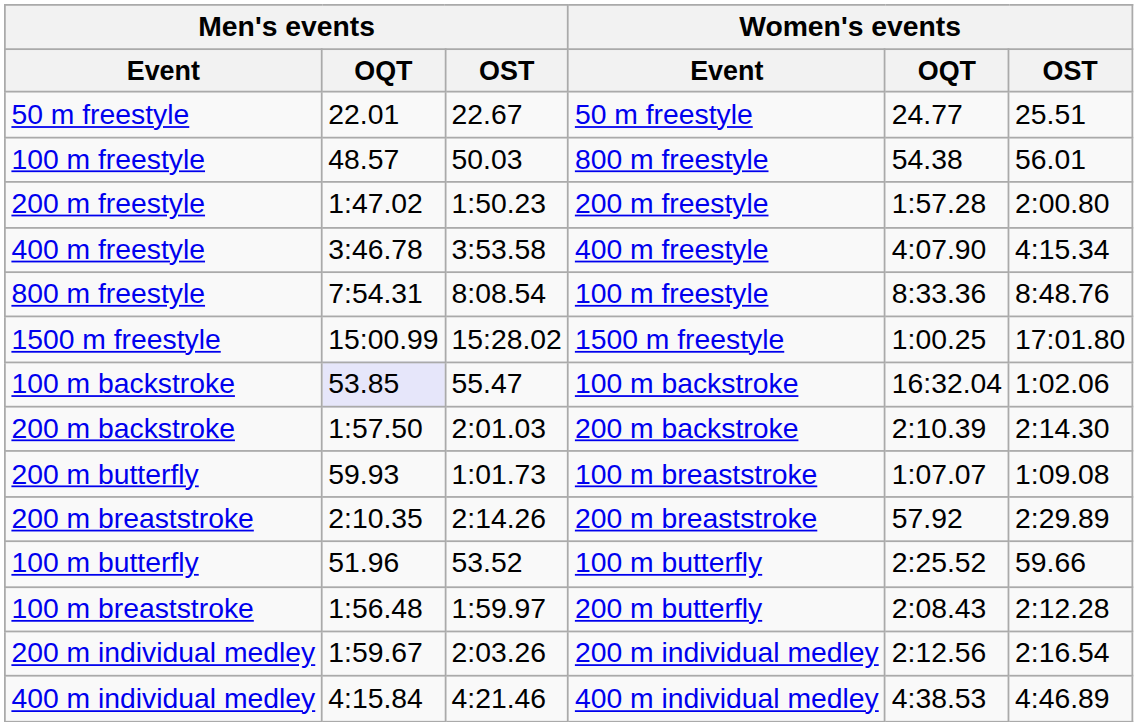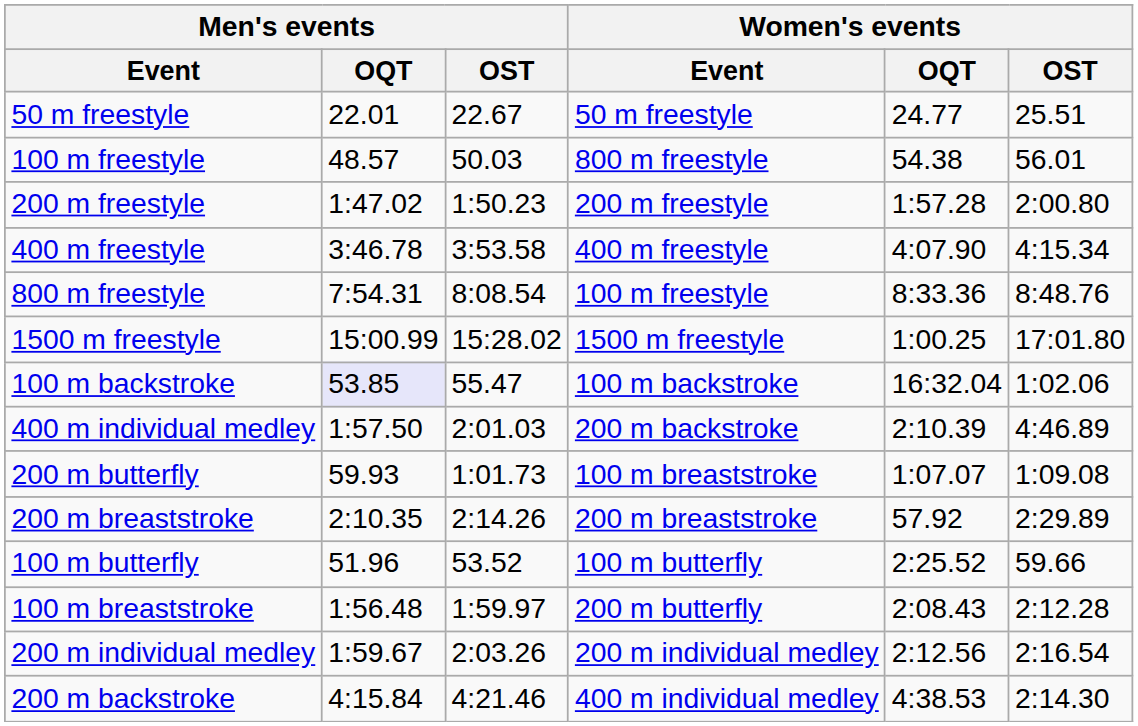(123, 428) 200 m backstroke -> (163, 428) 400 m individual medley
(1062, 428) 2:14.30 -> (1062, 428) 4:46.89
(163, 698) 400 m individual medley -> (123, 698) 200 m backstroke
(1062, 698) 4:46.89 -> (1062, 698) 2:14.30
